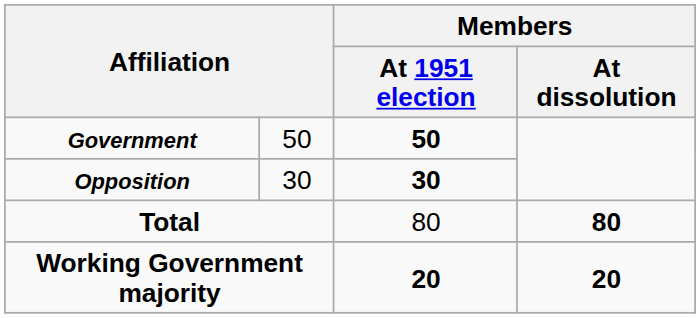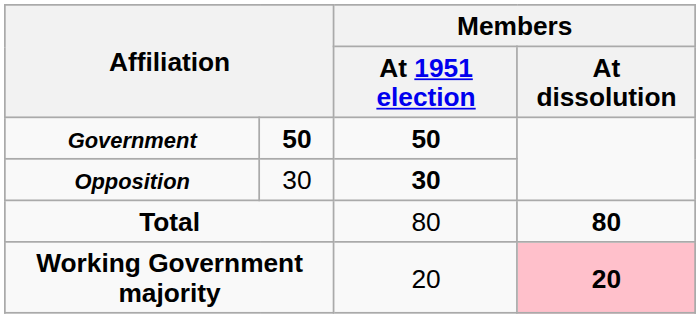(297, 139) normal -> (297, 139) bold
(426, 278) bold -> (426, 278) normal
(606, 278) no background -> (606, 278) pink background
